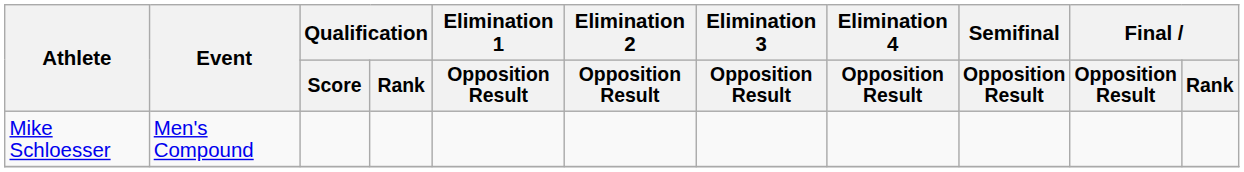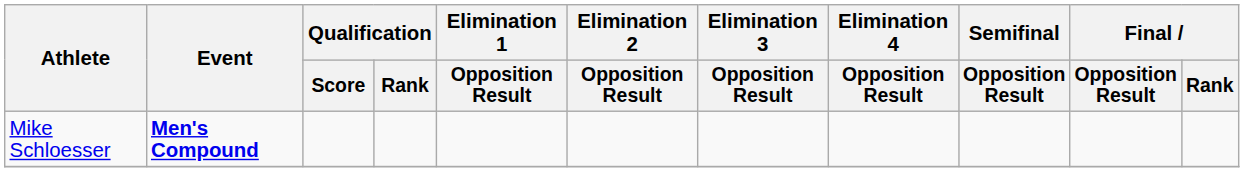(204, 139) normal -> (205, 139) bold
